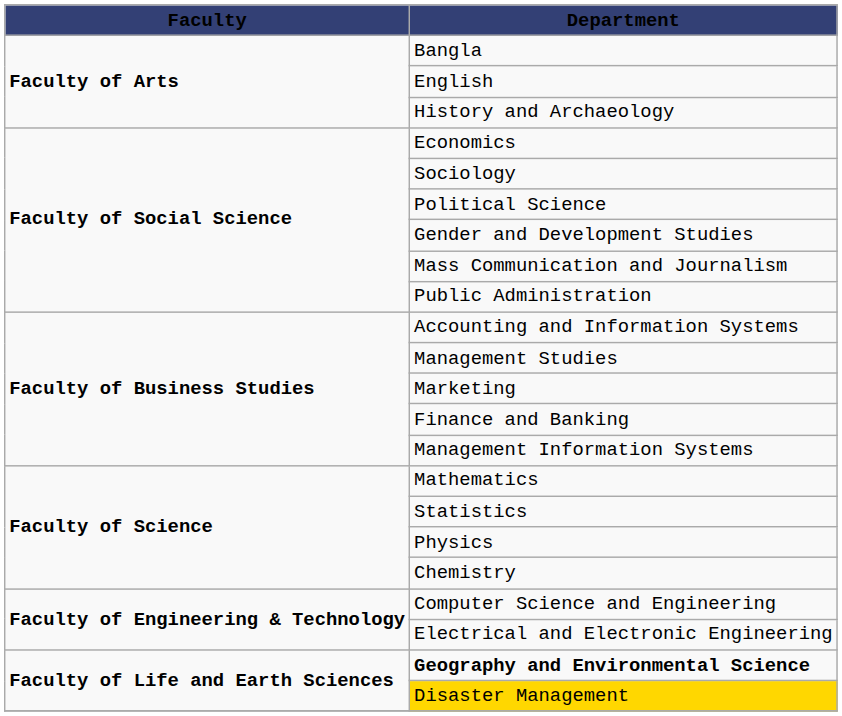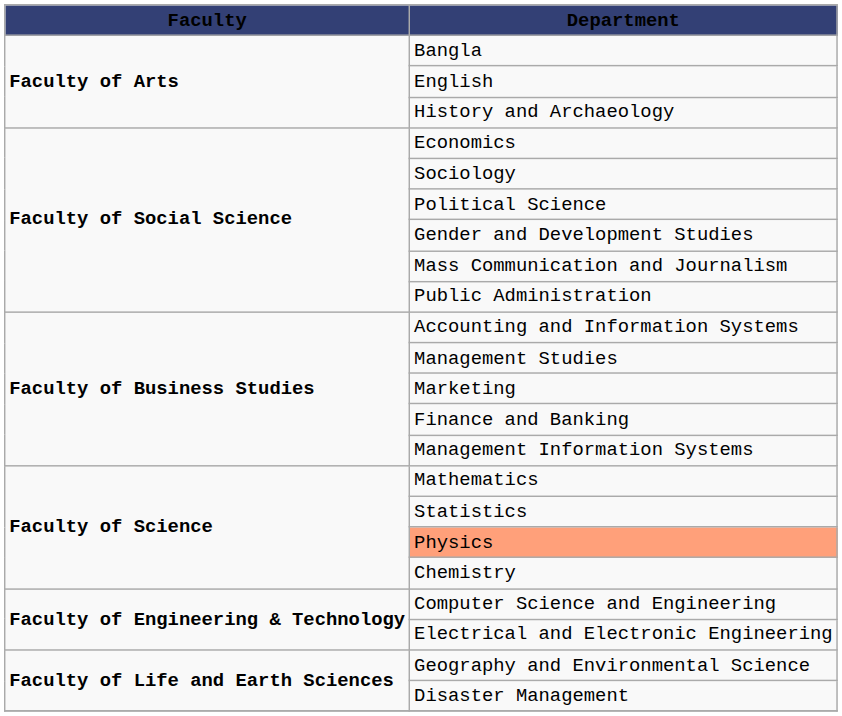(454, 542) no background -> (454, 542) lightsalmon background
(612, 665) bold -> (612, 665) normal
(522, 696) gold background -> (522, 696) no background
